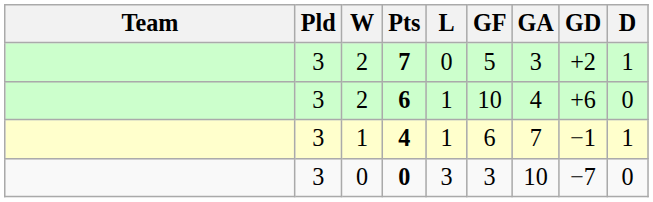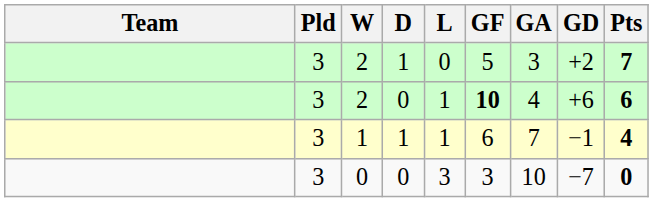columns swapped: (627, 23) <-> (404, 23)
(490, 100) normal -> (488, 100) bold
